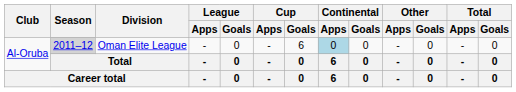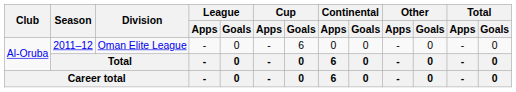(73, 45) lightgrey background -> (73, 45) no background
(333, 45) lightblue background -> (333, 45) no background
